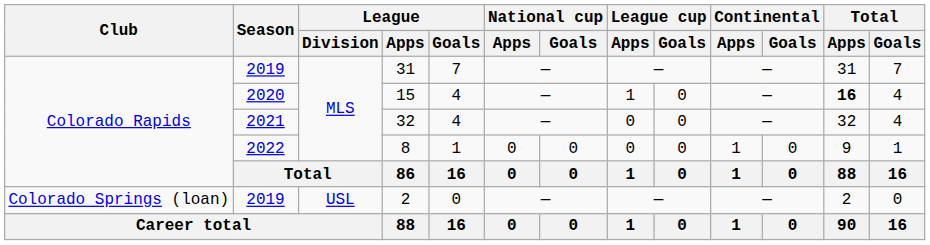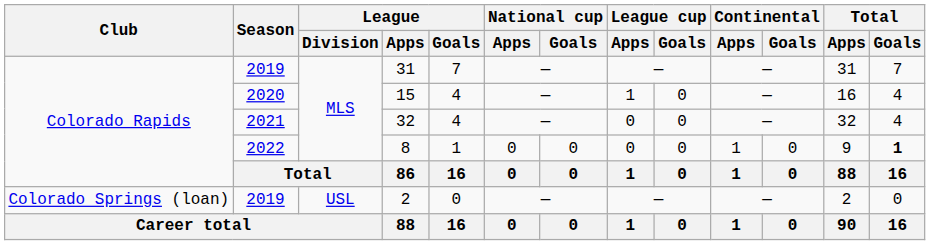(847, 96) bold -> (847, 96) normal
(897, 148) normal -> (897, 148) bold
